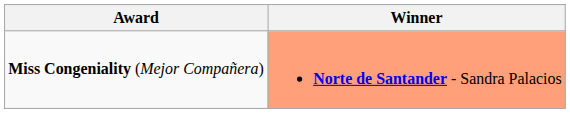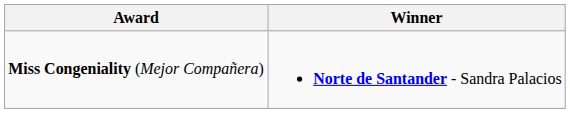(416, 79) lightsalmon background -> (416, 79) no background
